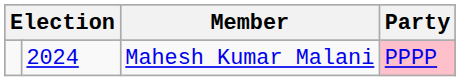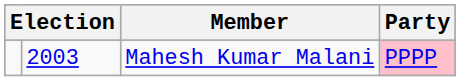(53, 58) 2024 -> (53, 58) 2003
